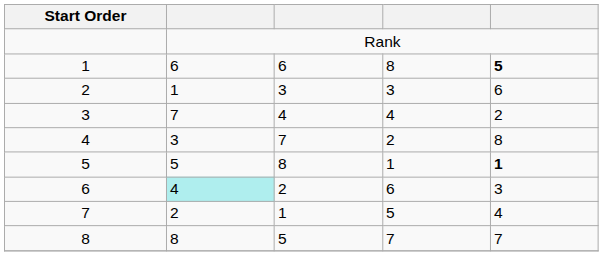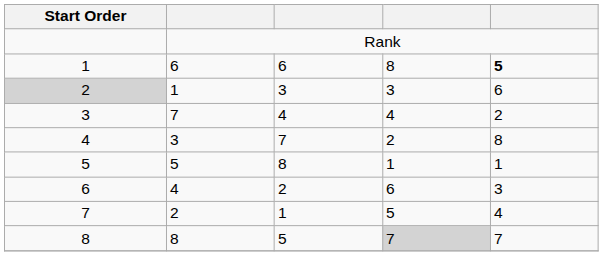(85, 90) no background -> (85, 90) lightgrey background
(498, 164) bold -> (498, 164) normal
(174, 189) paleturquoise background -> (174, 189) no background
(390, 238) no background -> (390, 238) lightgrey background
